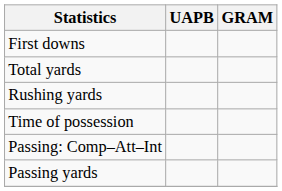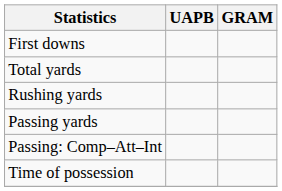rows swapped: (53, 173) <-> (71, 121)
